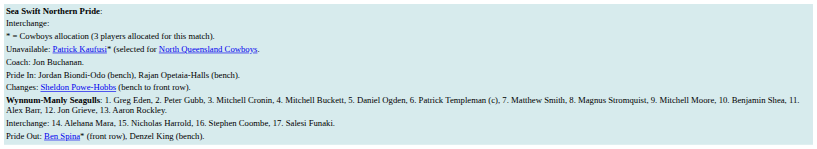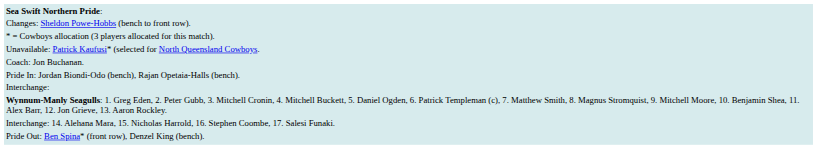(28, 24) Interchange: -> (98, 24) Changes: Sheldon Powe-Hobbs (bench to front row).
(98, 88) Changes: Sheldon Powe-Hobbs (bench to front row). -> (28, 88) Interchange:
